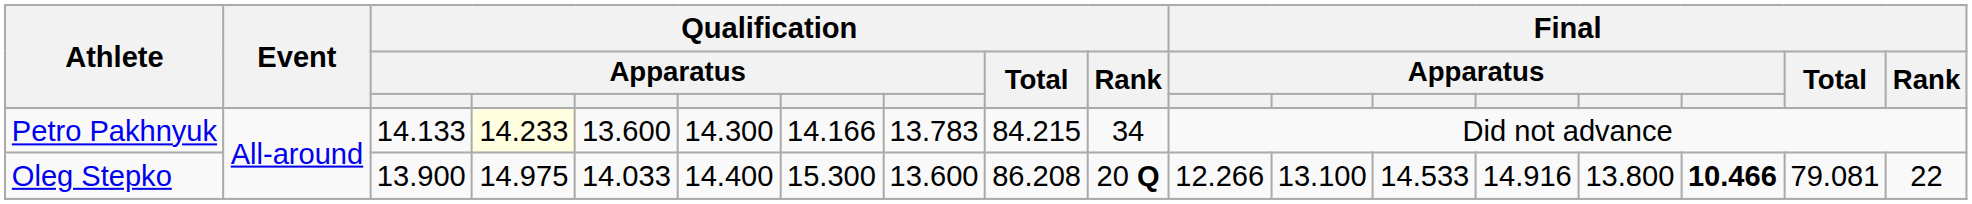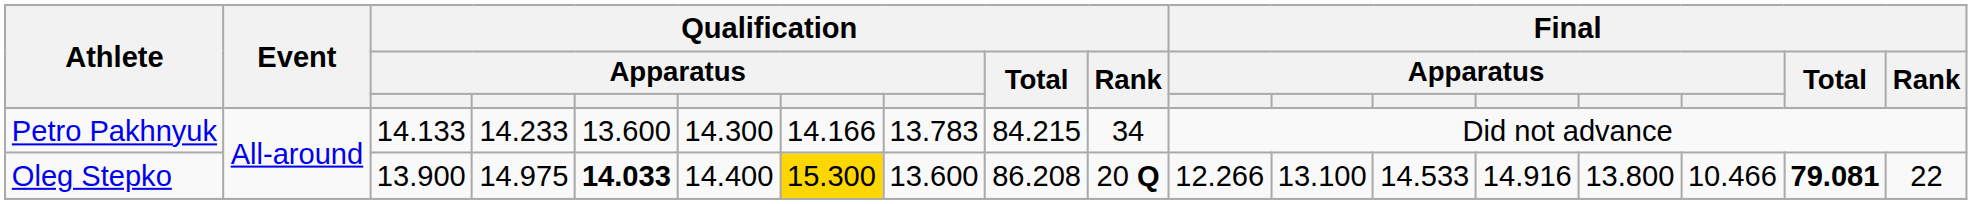(524, 131) lightyellow background -> (524, 131) no background
(626, 177) normal -> (626, 177) bold
(831, 177) no background -> (831, 177) gold background
(1732, 177) bold -> (1732, 177) normal
(1835, 177) normal -> (1835, 177) bold
